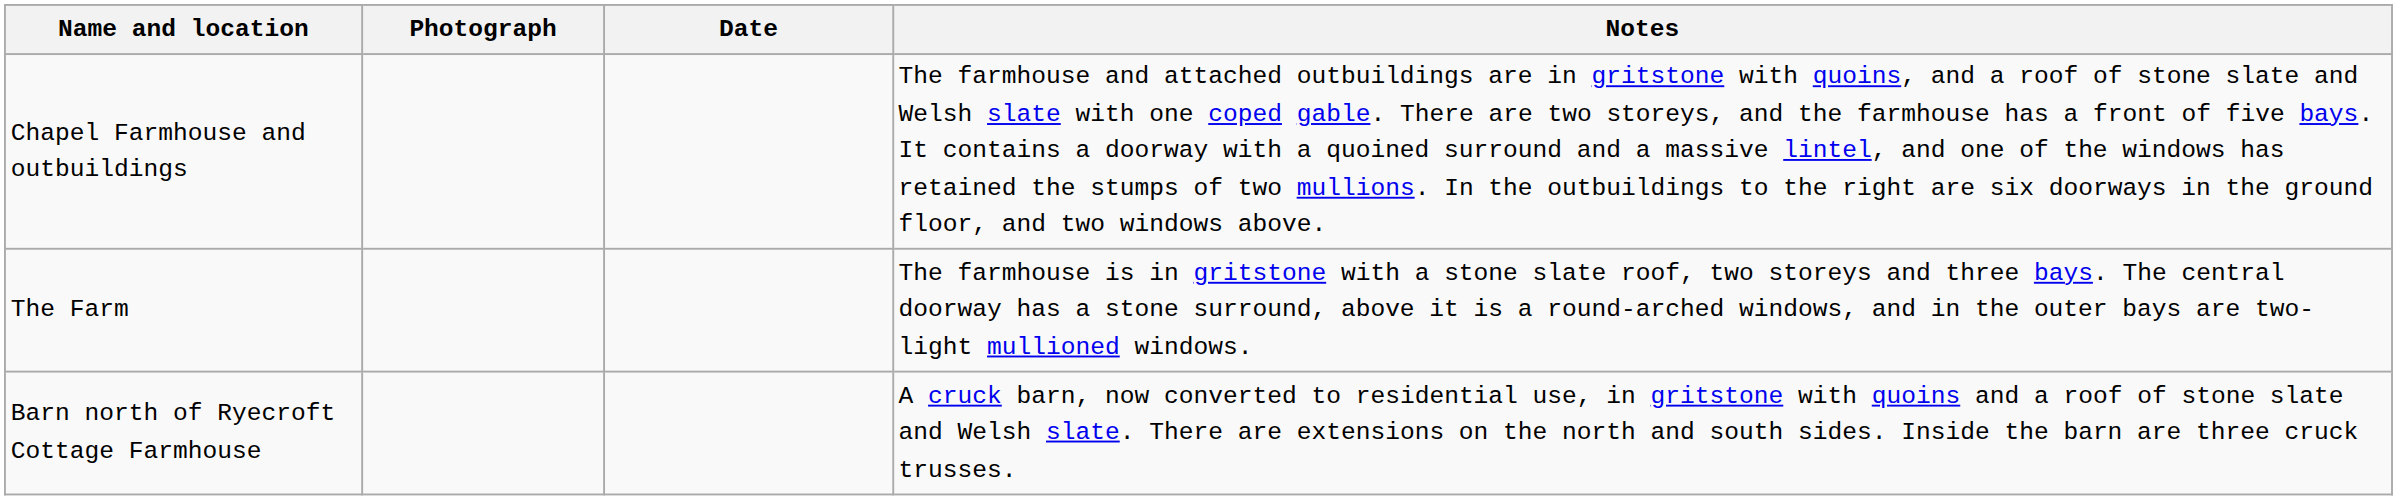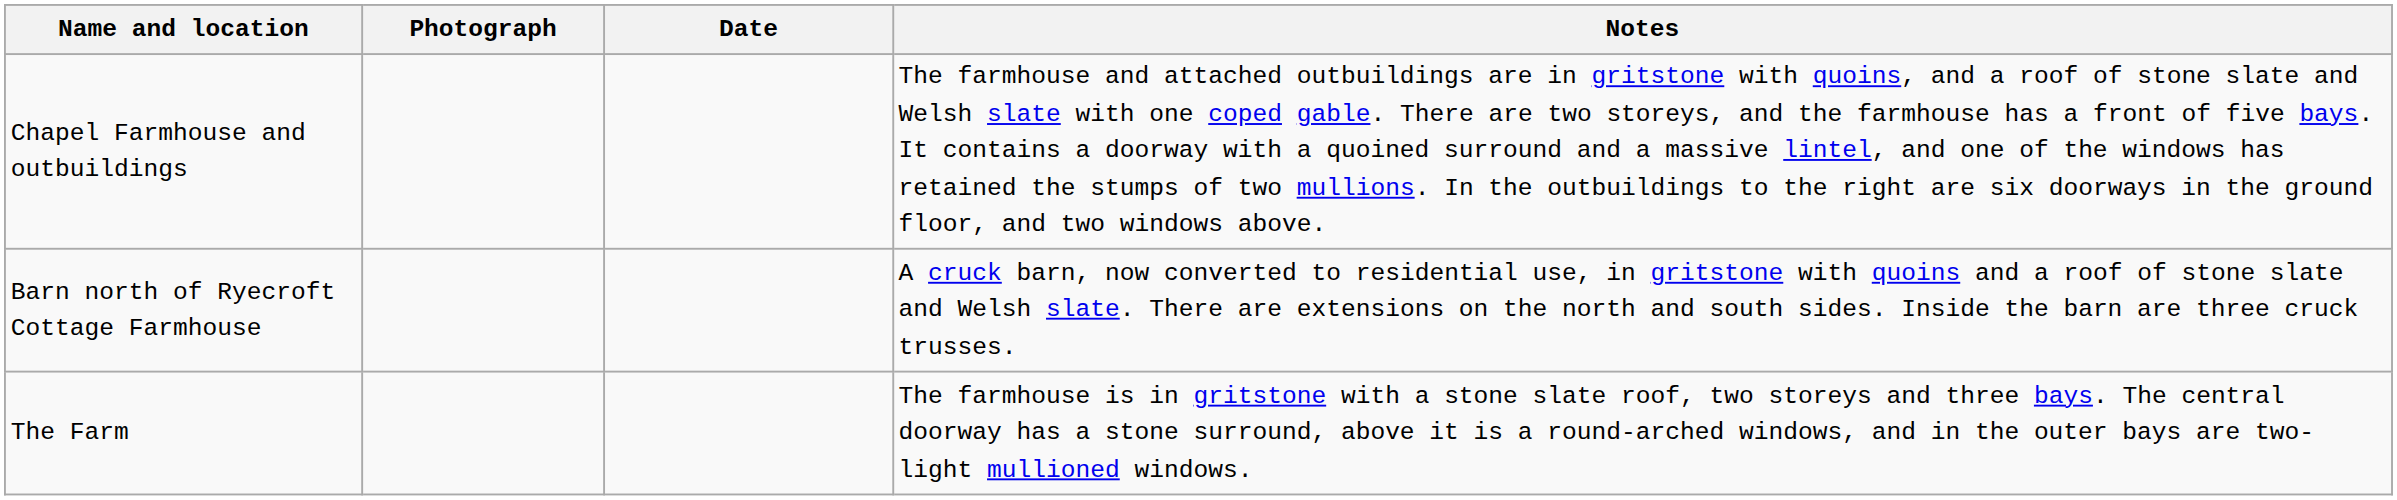rows swapped: (173, 432) <-> (70, 310)
